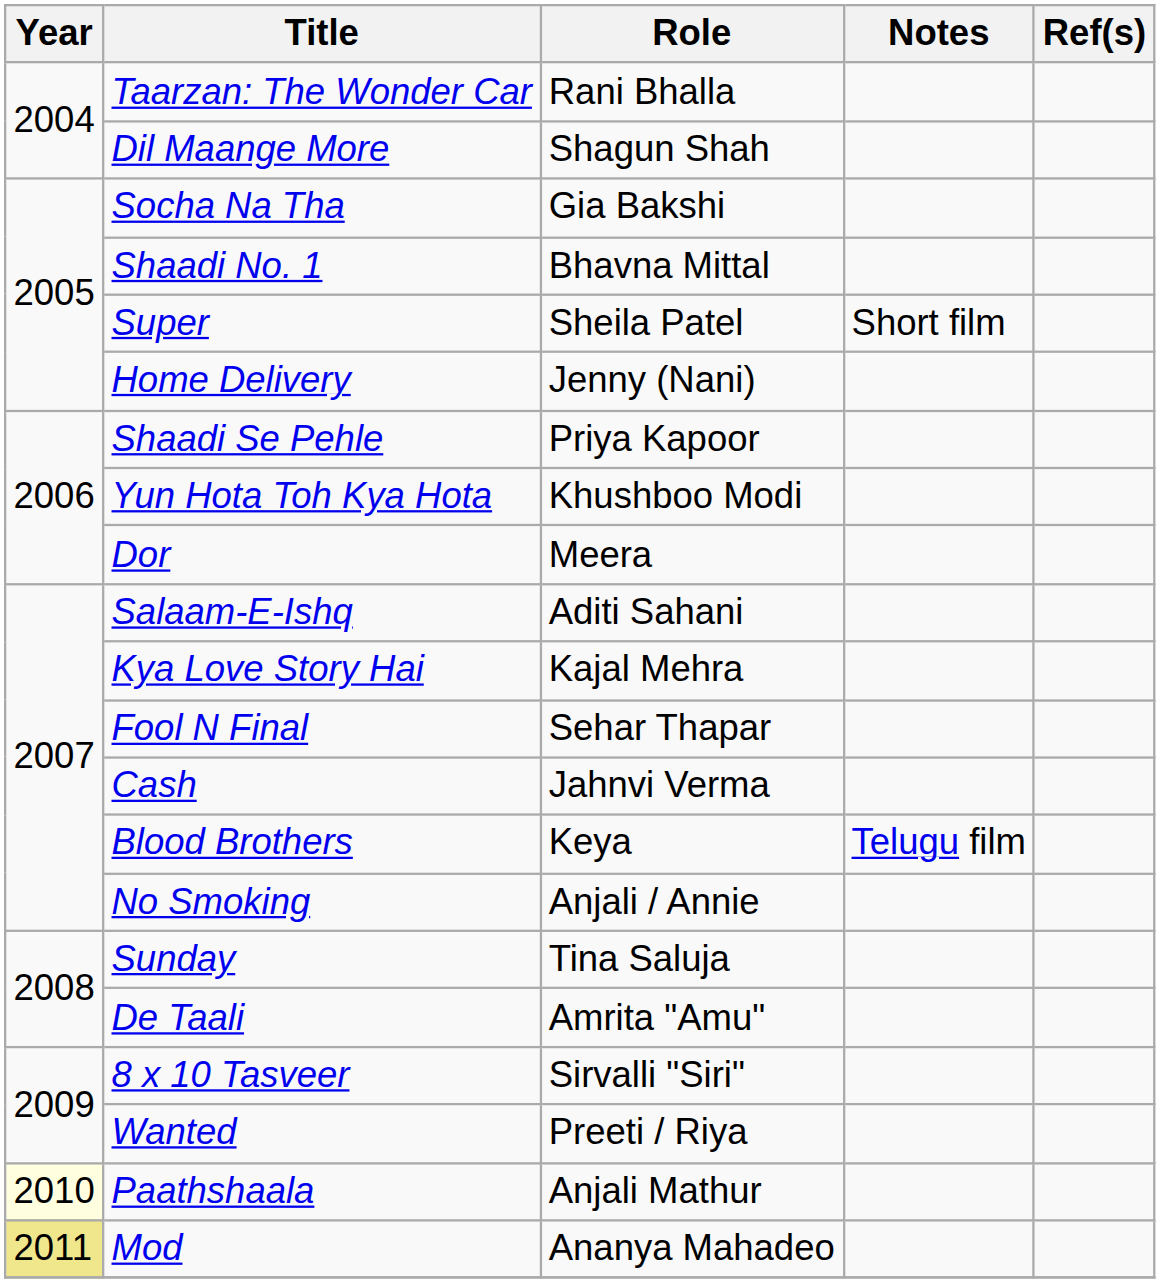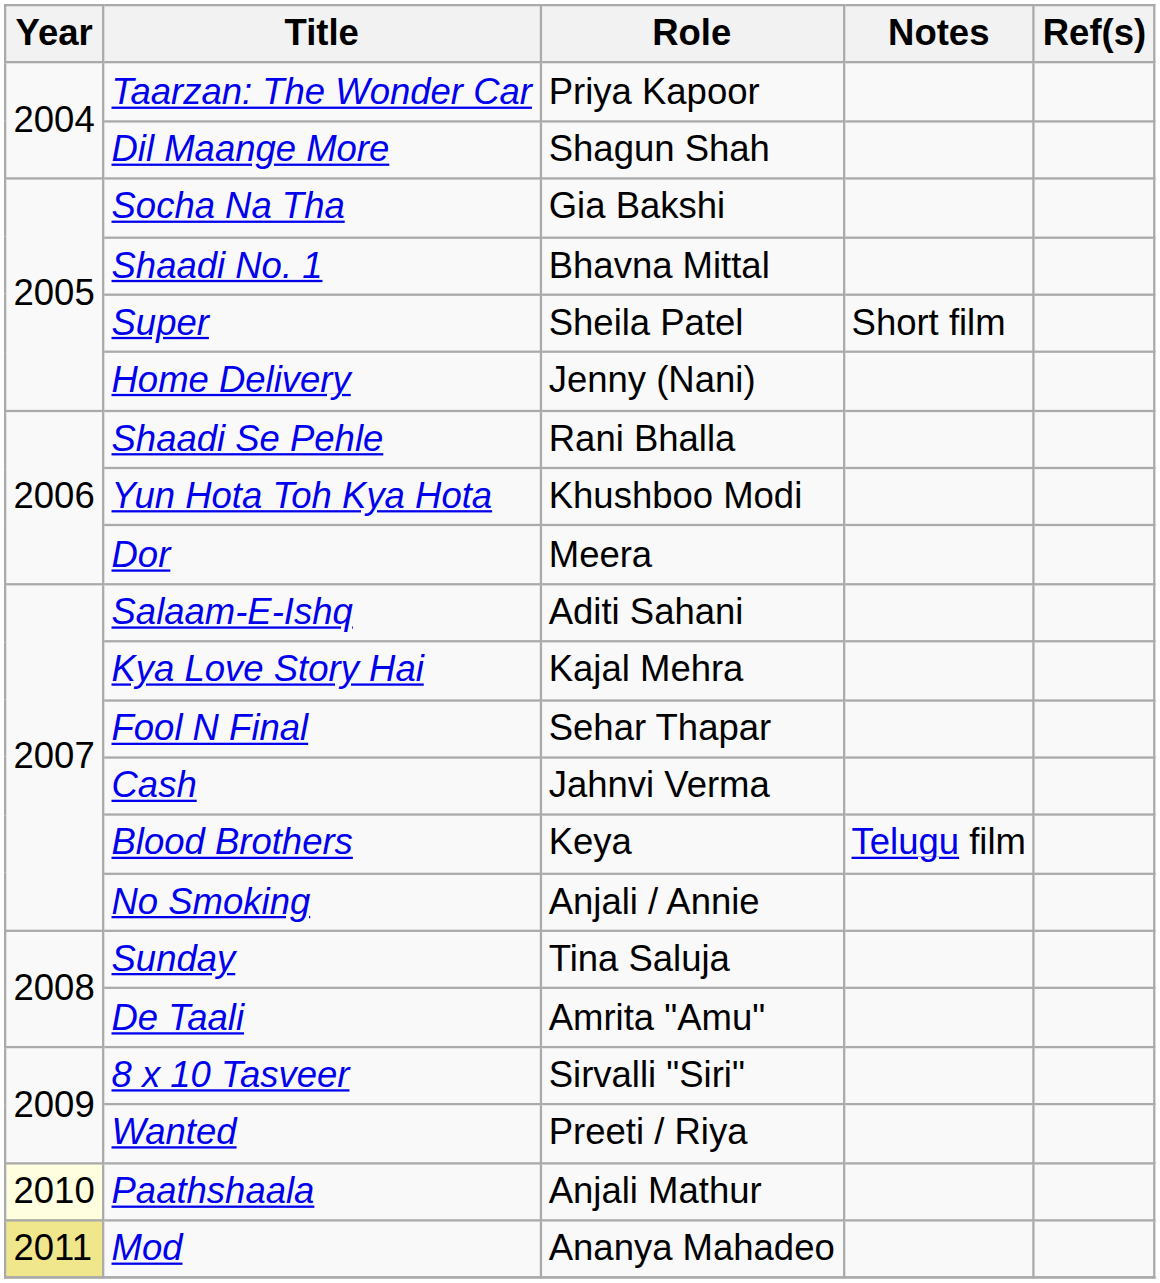(642, 91) Rani Bhalla -> (654, 91) Priya Kapoor
(654, 438) Priya Kapoor -> (642, 438) Rani Bhalla
